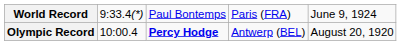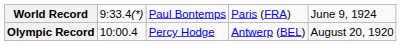(184, 32) bold -> (182, 32) normal
